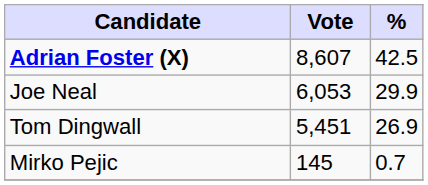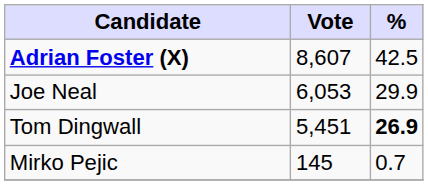(397, 127) normal -> (397, 127) bold
